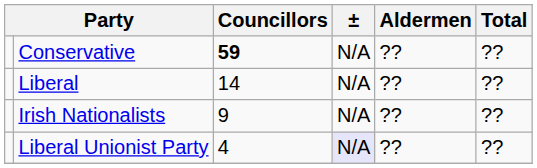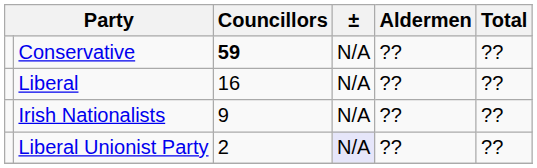(229, 83) 14 -> (229, 83) 16
(223, 147) 4 -> (223, 147) 2
